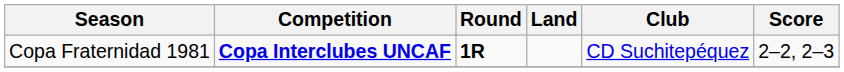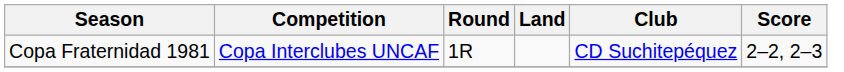(335, 50) bold -> (329, 50) normal
(472, 50) bold -> (461, 50) normal
